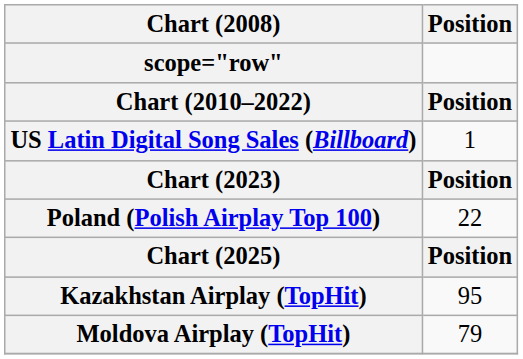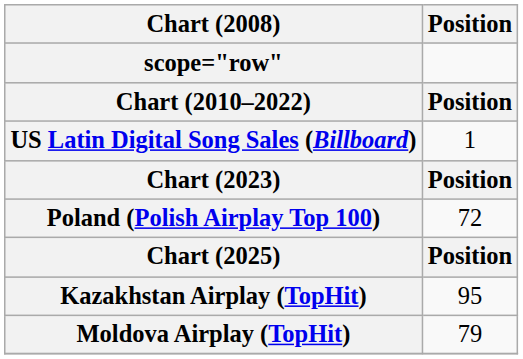(470, 218) 22 -> (470, 218) 72
